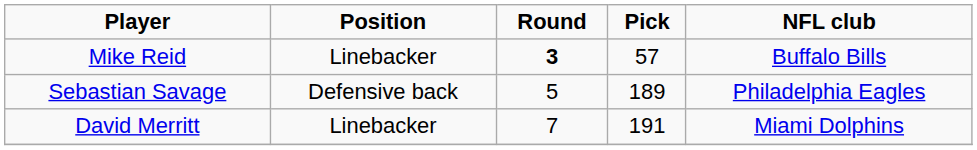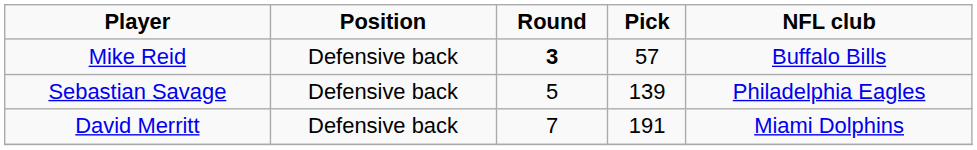(383, 56) Linebacker -> (383, 56) Defensive back
(647, 91) 189 -> (647, 91) 139
(383, 126) Linebacker -> (383, 126) Defensive back
